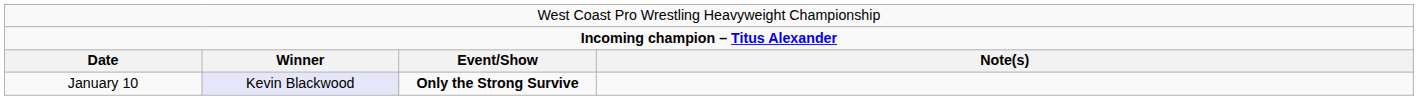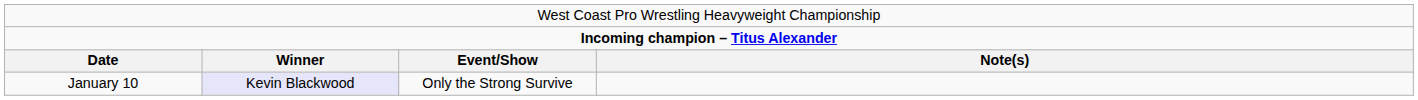(498, 83) bold -> (498, 83) normal
